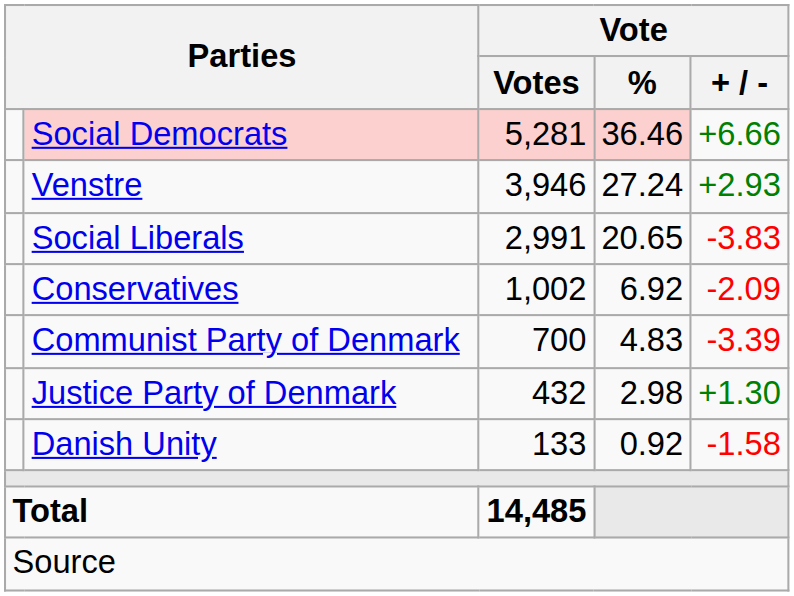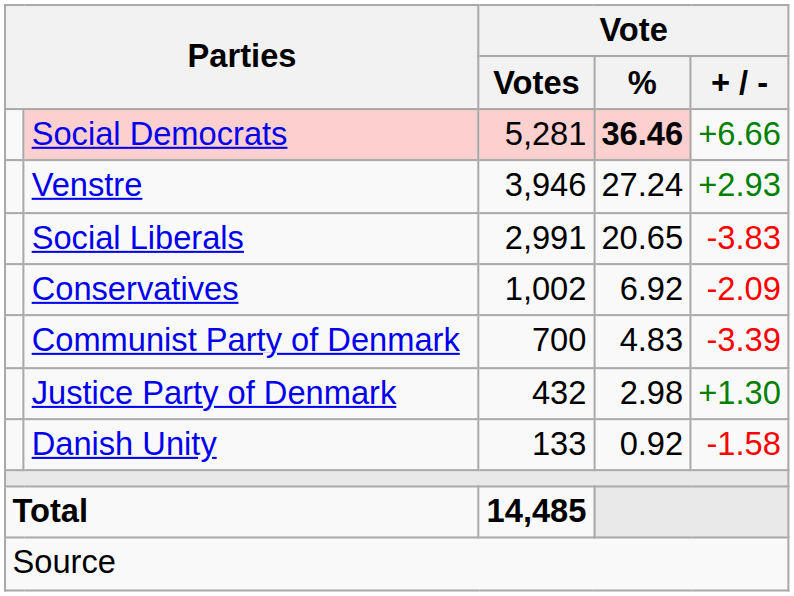(642, 133) normal -> (642, 133) bold
